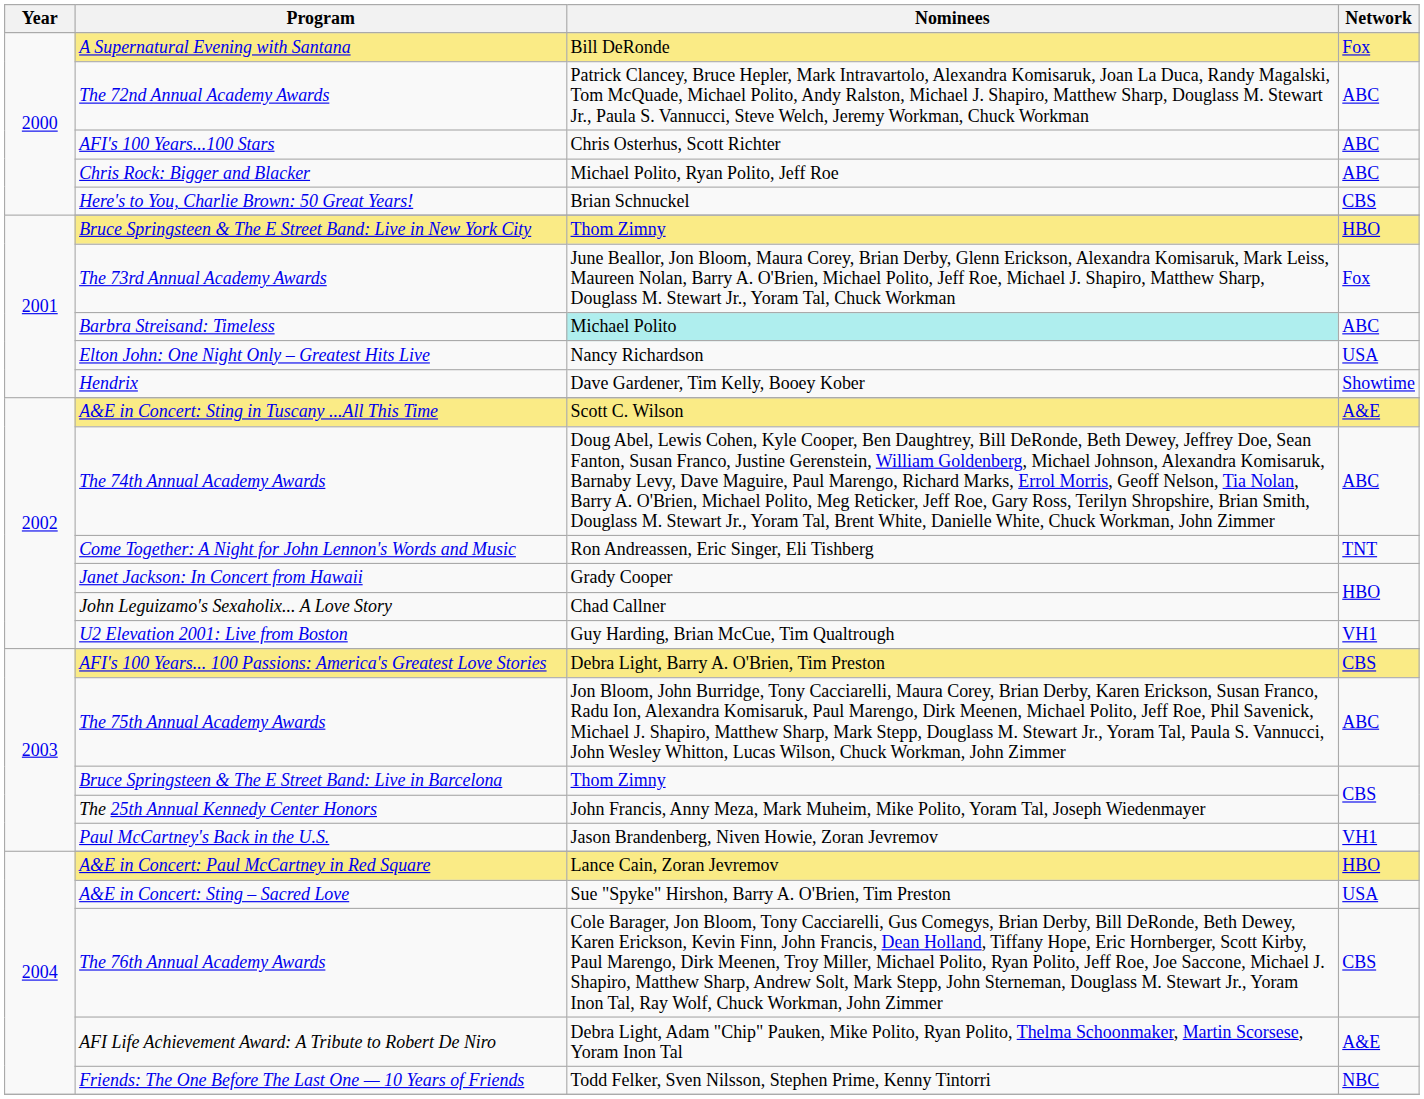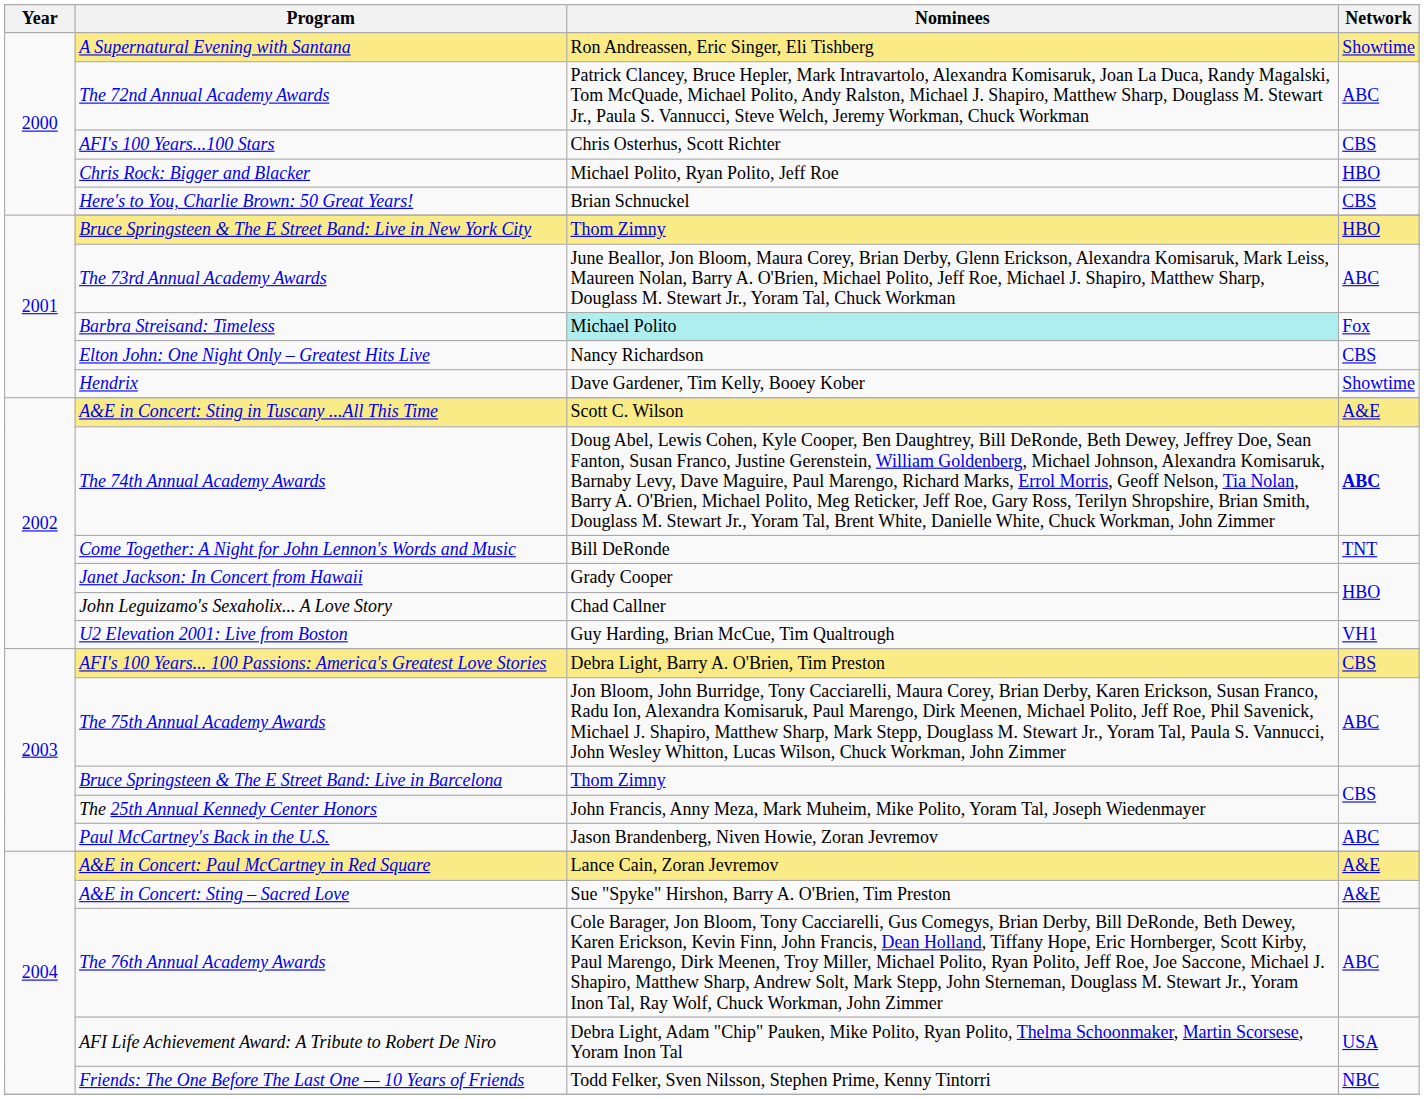(620, 47) Bill DeRonde -> (722, 47) Ron Andreassen, Eric Singer, Eli Tishberg
(1356, 47) Fox -> (1379, 47) Showtime
(1361, 144) ABC -> (1359, 144) CBS
(1361, 172) ABC -> (1361, 172) HBO
(1356, 278) Fox -> (1361, 278) ABC
(1361, 326) ABC -> (1356, 326) Fox
(1360, 355) USA -> (1359, 355) CBS
(1361, 480) normal -> (1361, 480) bold
(722, 549) Ron Andreassen, Eric Singer, Eli Tishberg -> (620, 549) Bill DeRonde
(1360, 837) VH1 -> (1361, 837) ABC
(1361, 865) HBO -> (1361, 865) A&E
(1360, 894) USA -> (1361, 894) A&E
(1359, 962) CBS -> (1361, 962) ABC
(1361, 1041) A&E -> (1360, 1041) USA
